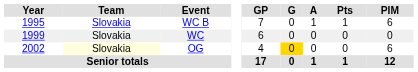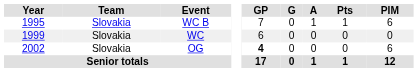(111, 48) lightyellow background -> (111, 48) no background
(261, 48) normal -> (261, 48) bold
(292, 48) gold background -> (292, 48) no background
